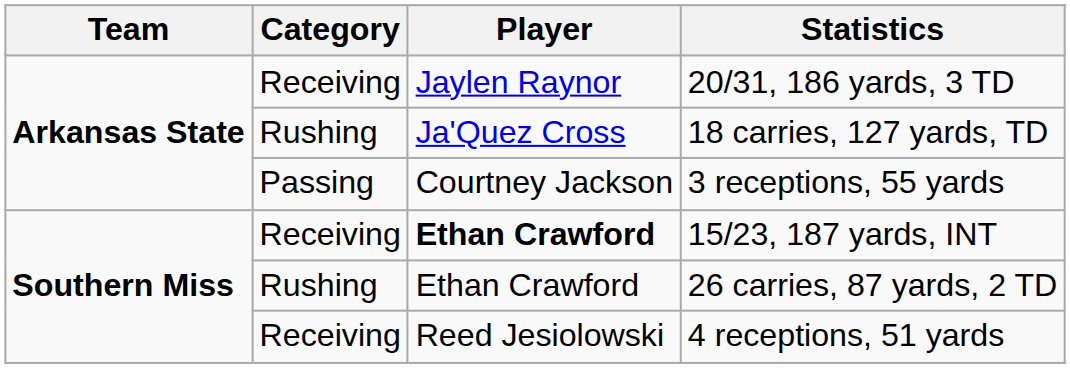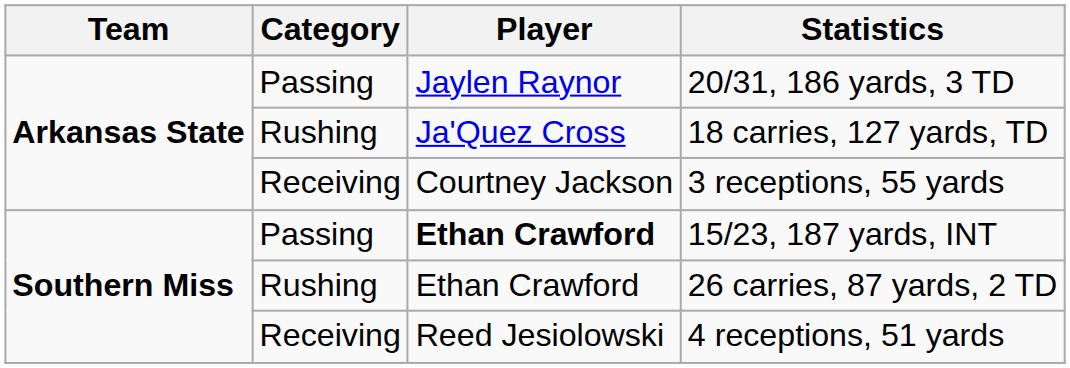(330, 81) Receiving -> (317, 81) Passing
(317, 183) Passing -> (330, 183) Receiving
(330, 234) Receiving -> (317, 234) Passing
